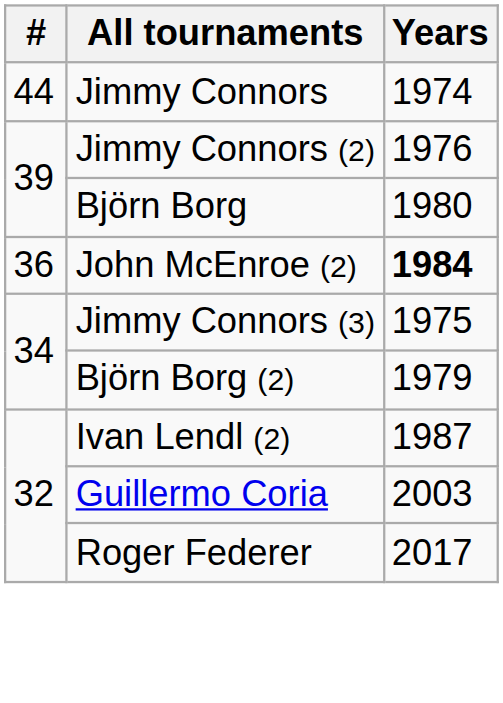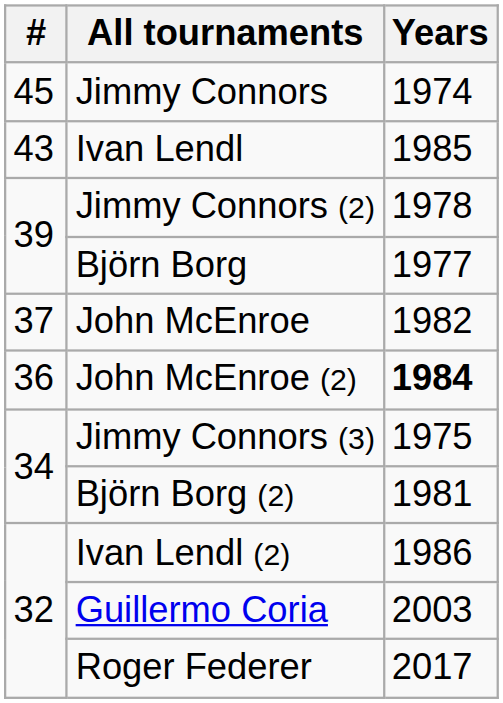(34, 91) 44 -> (34, 91) 45
+ row: (159, 148)
(432, 148) 1976 -> (432, 206) 1978
(432, 206) 1980 -> (432, 264) 1977
+ row: (193, 321)
(432, 379) 1979 -> (432, 494) 1981
(432, 436) 1987 -> (432, 552) 1986
